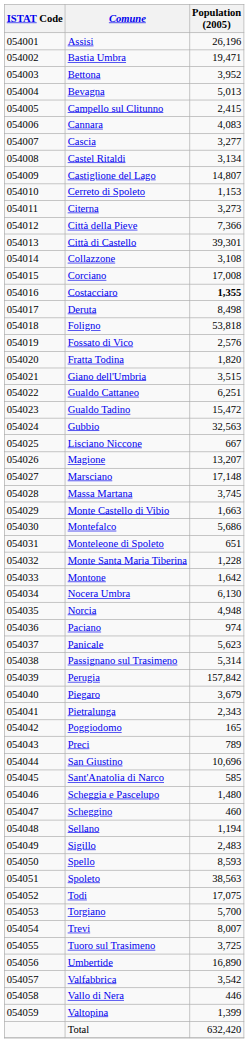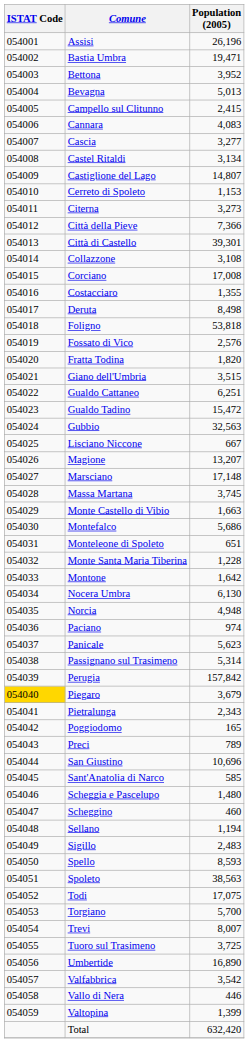(229, 292) bold -> (229, 292) normal
(23, 694) no background -> (23, 694) gold background
